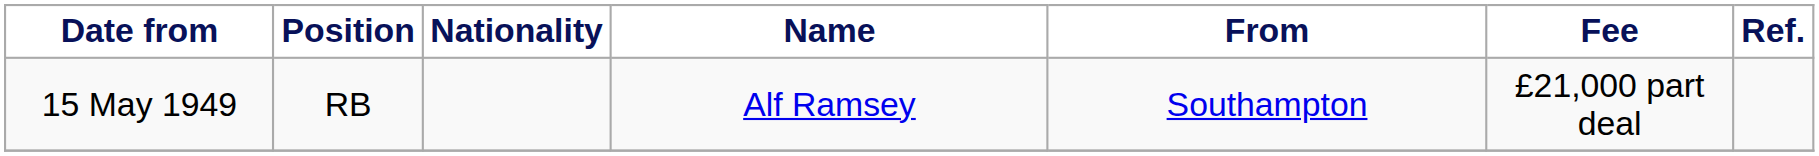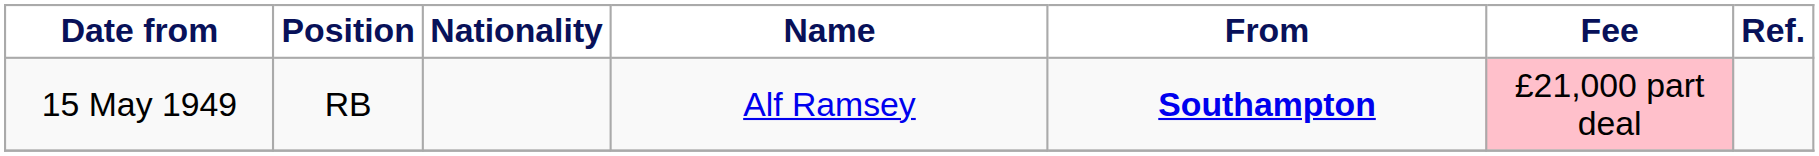(1267, 103) normal -> (1267, 103) bold
(1610, 103) no background -> (1610, 103) pink background
